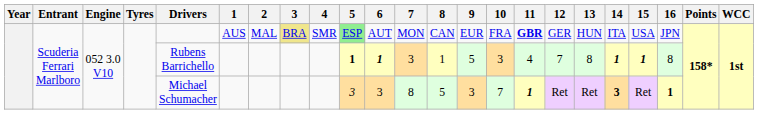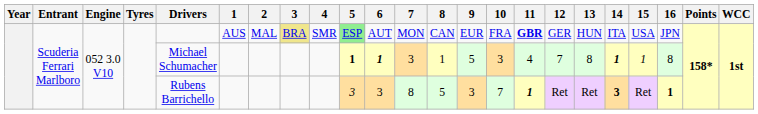(188, 59) Rubens Barrichello -> (188, 59) Michael Schumacher
(643, 59) bold -> (643, 59) normal
(188, 93) Michael Schumacher -> (188, 93) Rubens Barrichello
